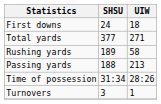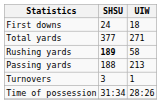(108, 52) normal -> (108, 52) bold
rows swapped: (29, 92) <-> (51, 79)
